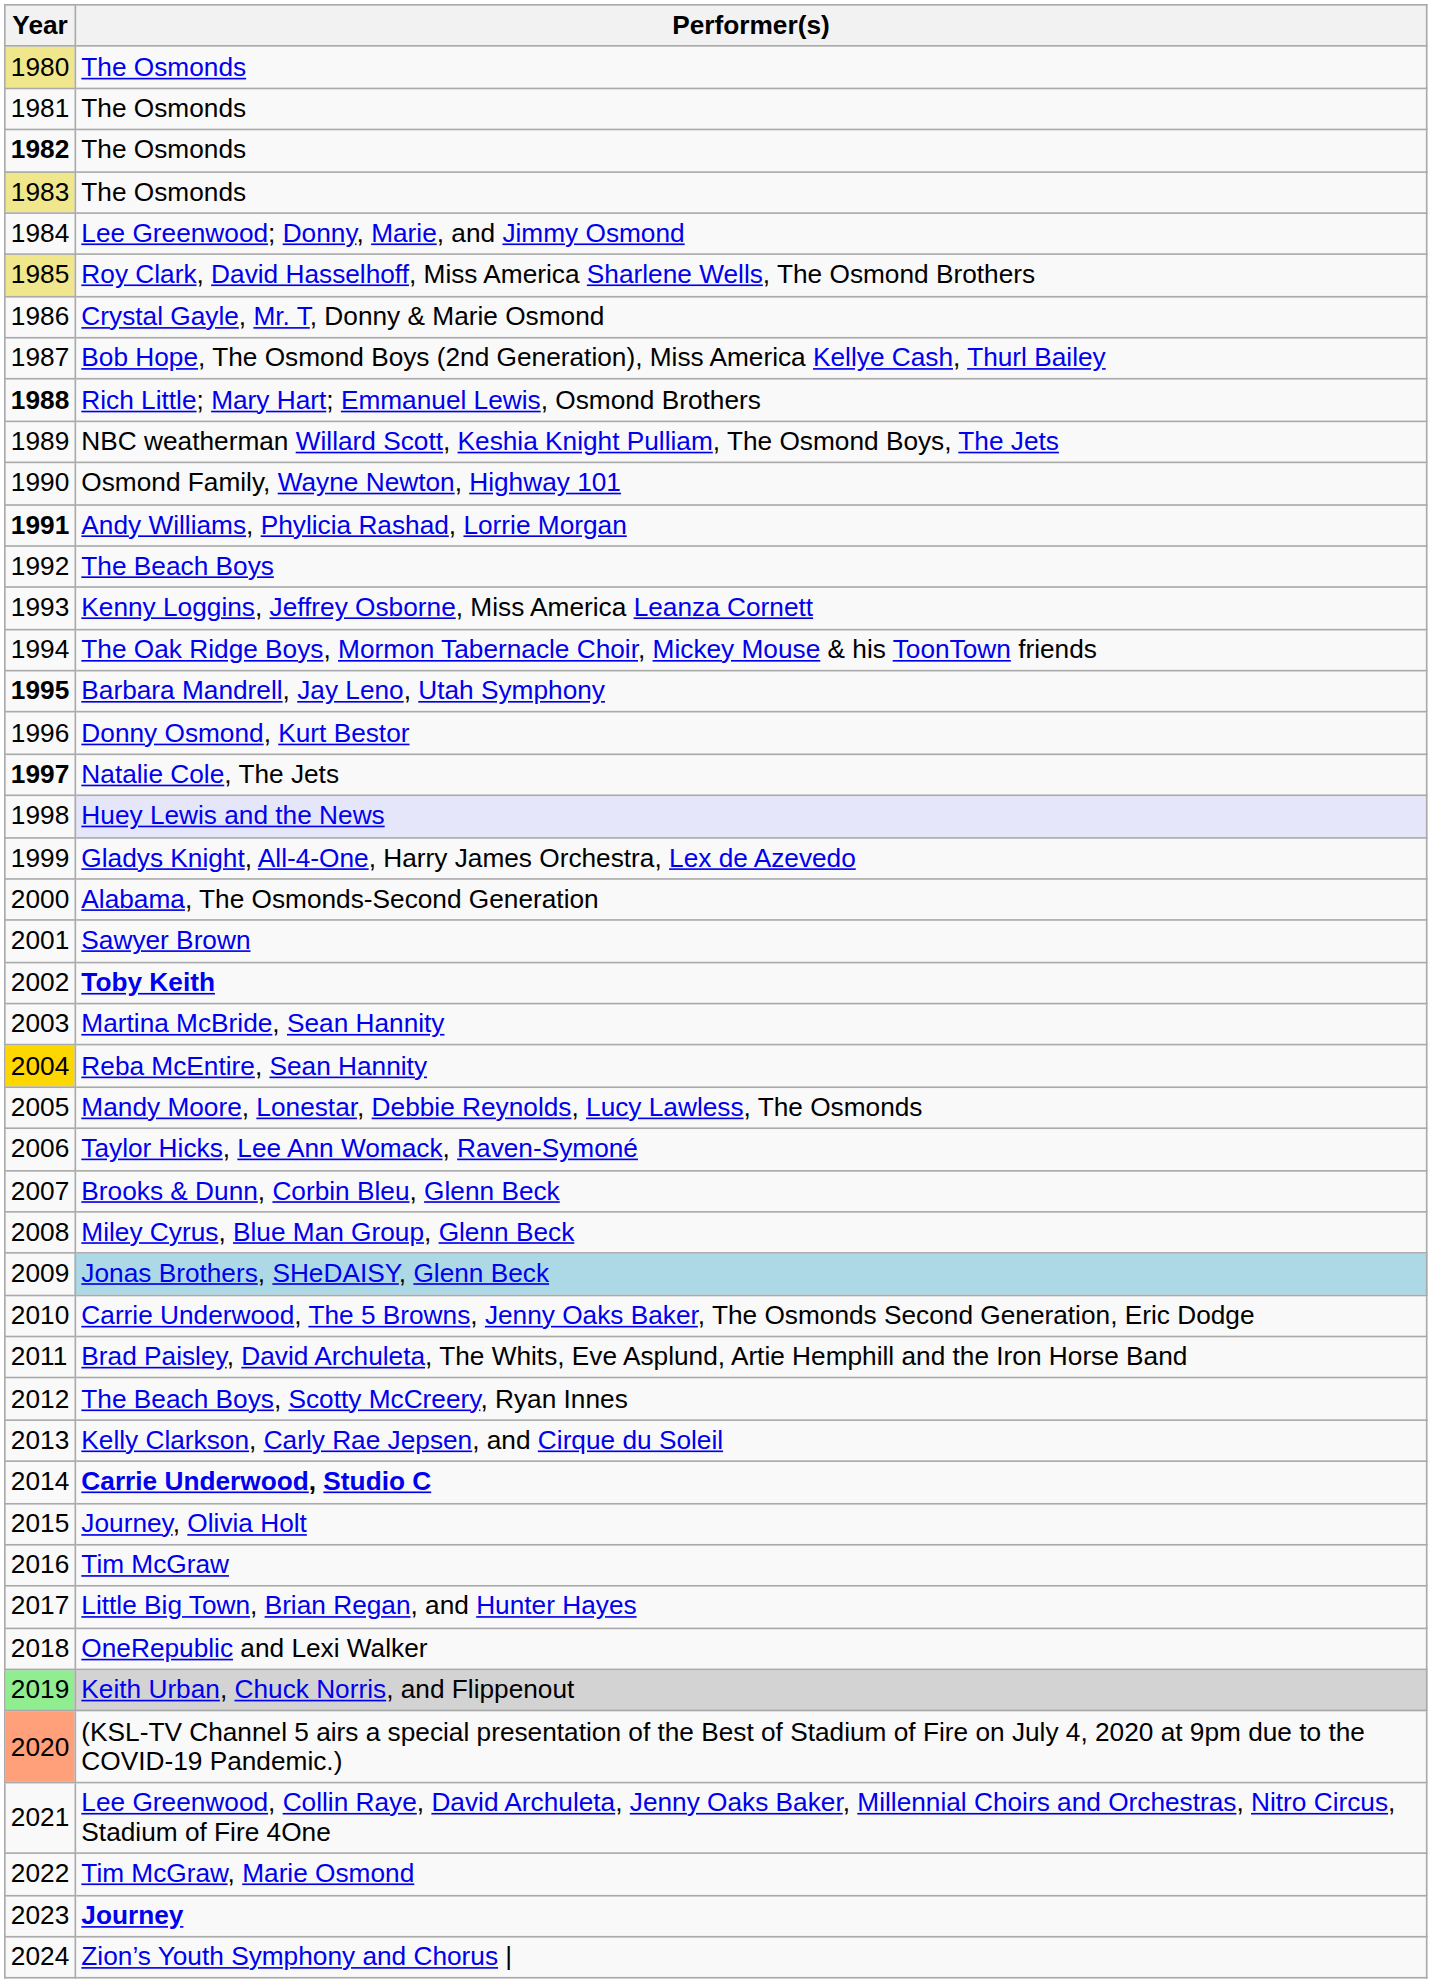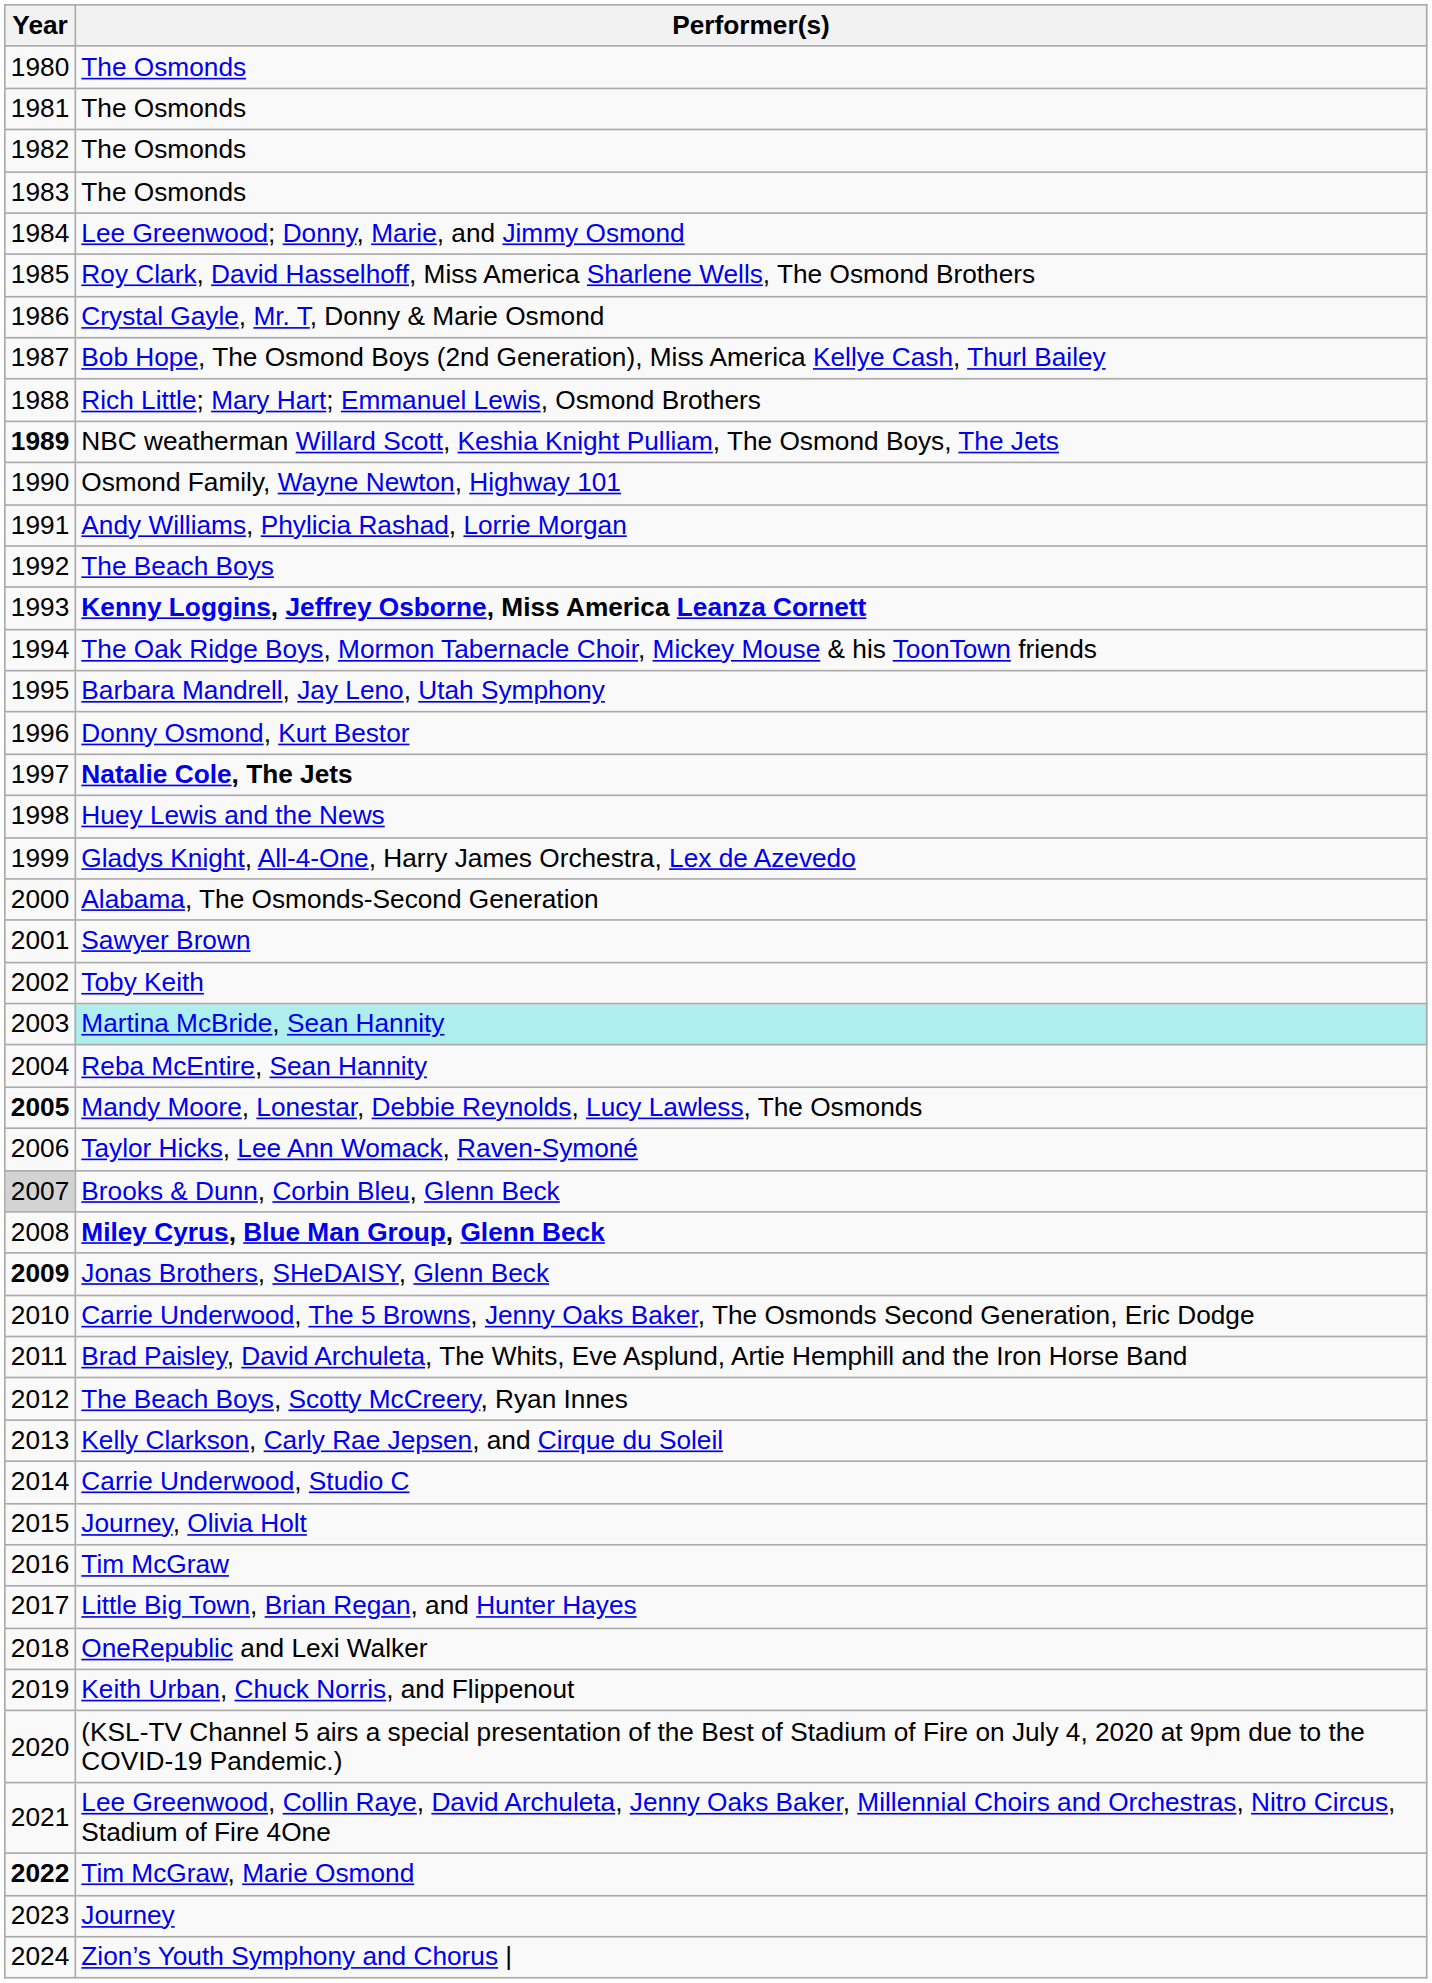(40, 66) khaki background -> (40, 66) no background
(40, 150) bold -> (40, 150) normal
(40, 191) khaki background -> (40, 191) no background
(40, 274) khaki background -> (40, 274) no background
(40, 399) bold -> (40, 399) normal
(40, 441) normal -> (40, 441) bold
(40, 524) bold -> (40, 524) normal
(447, 607) normal -> (474, 607) bold
(40, 691) bold -> (40, 691) normal
(40, 774) bold -> (40, 774) normal
(210, 774) normal -> (217, 774) bold
(233, 815) lavender background -> (233, 815) no background
(148, 982) bold -> (143, 982) normal
(263, 1024) no background -> (263, 1024) paleturquoise background
(40, 1065) gold background -> (40, 1065) no background
(40, 1107) normal -> (40, 1107) bold
(40, 1190) no background -> (40, 1190) lightgrey background
(328, 1232) normal -> (343, 1232) bold
(40, 1273) normal -> (40, 1273) bold
(315, 1273) lightblue background -> (315, 1273) no background
(256, 1481) bold -> (245, 1481) normal
(40, 1689) lightgreen background -> (40, 1689) no background
(328, 1689) lightgrey background -> (328, 1689) no background
(40, 1746) lightsalmon background -> (40, 1746) no background
(40, 1873) normal -> (40, 1873) bold
(132, 1915) bold -> (128, 1915) normal
